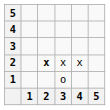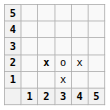(63, 63) x -> (63, 63) o
(63, 80) o -> (63, 80) x
